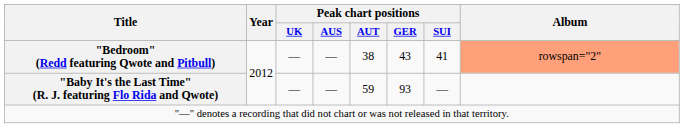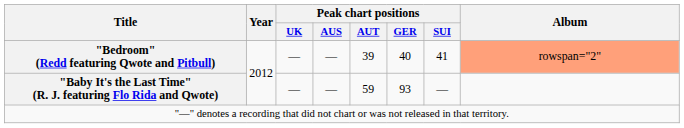(368, 56) 38 -> (368, 56) 39
(405, 56) 43 -> (405, 56) 40
